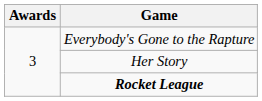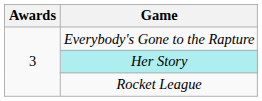(159, 61) no background -> (159, 61) paleturquoise background
(159, 84) bold -> (159, 84) normal
